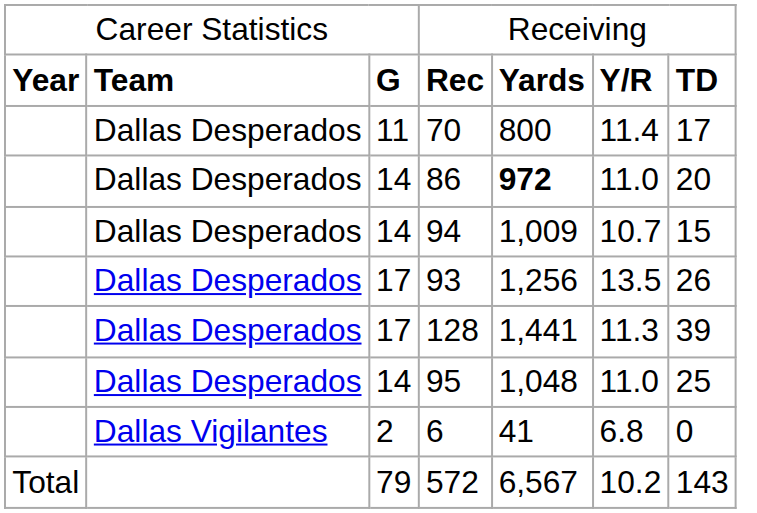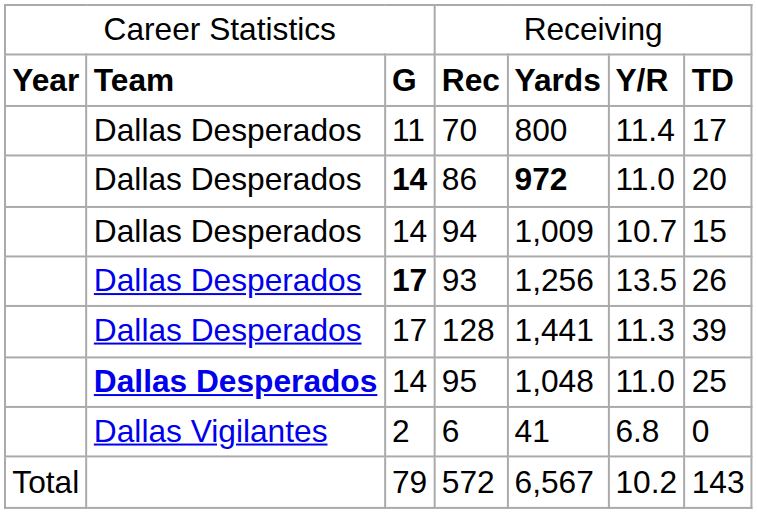(394, 180) normal -> (410, 180) bold
(394, 280) normal -> (410, 280) bold
(228, 381) normal -> (236, 381) bold
